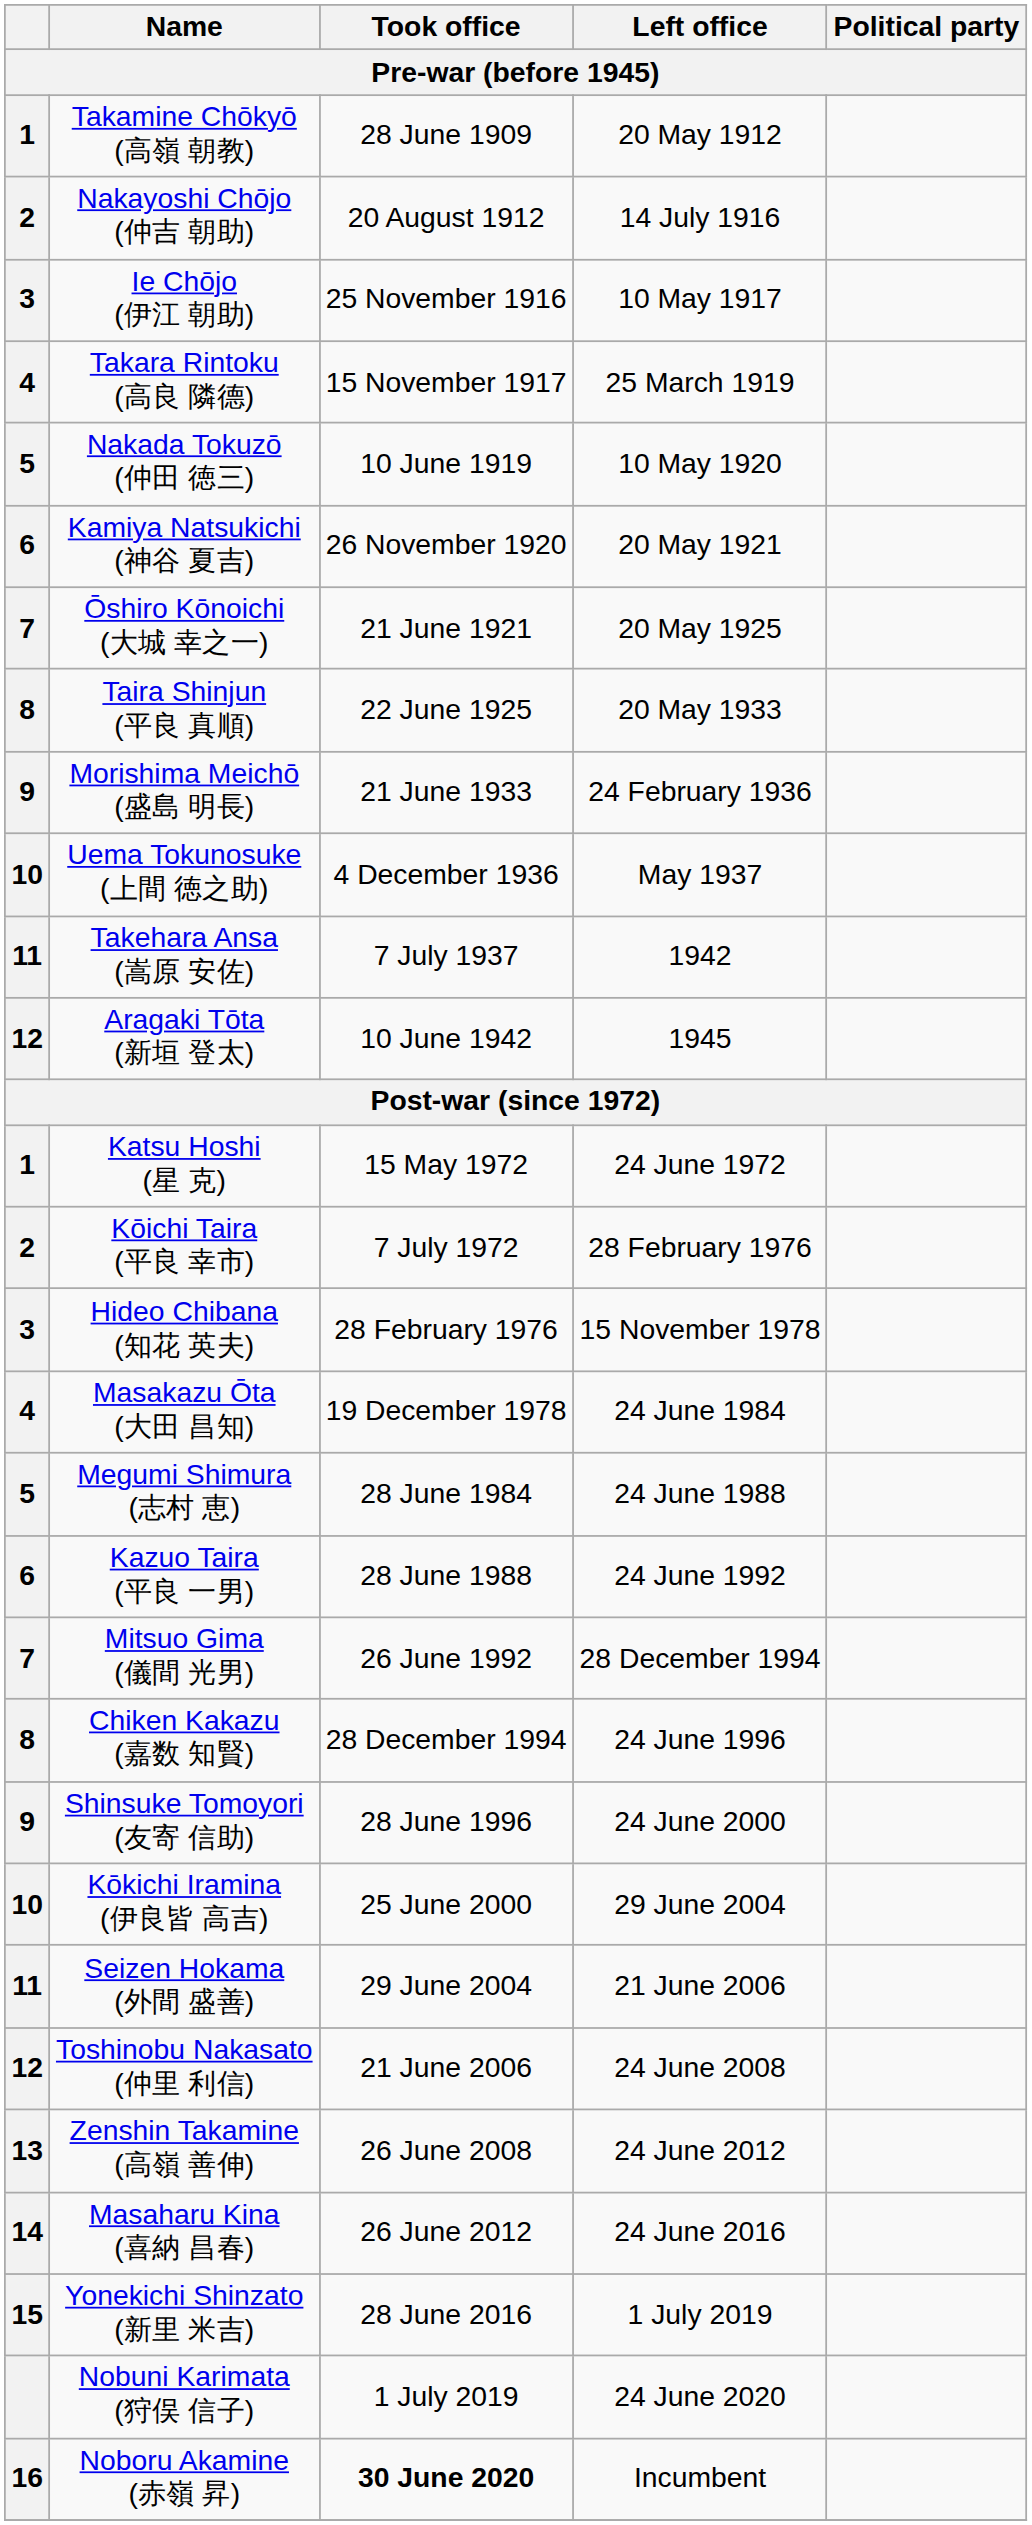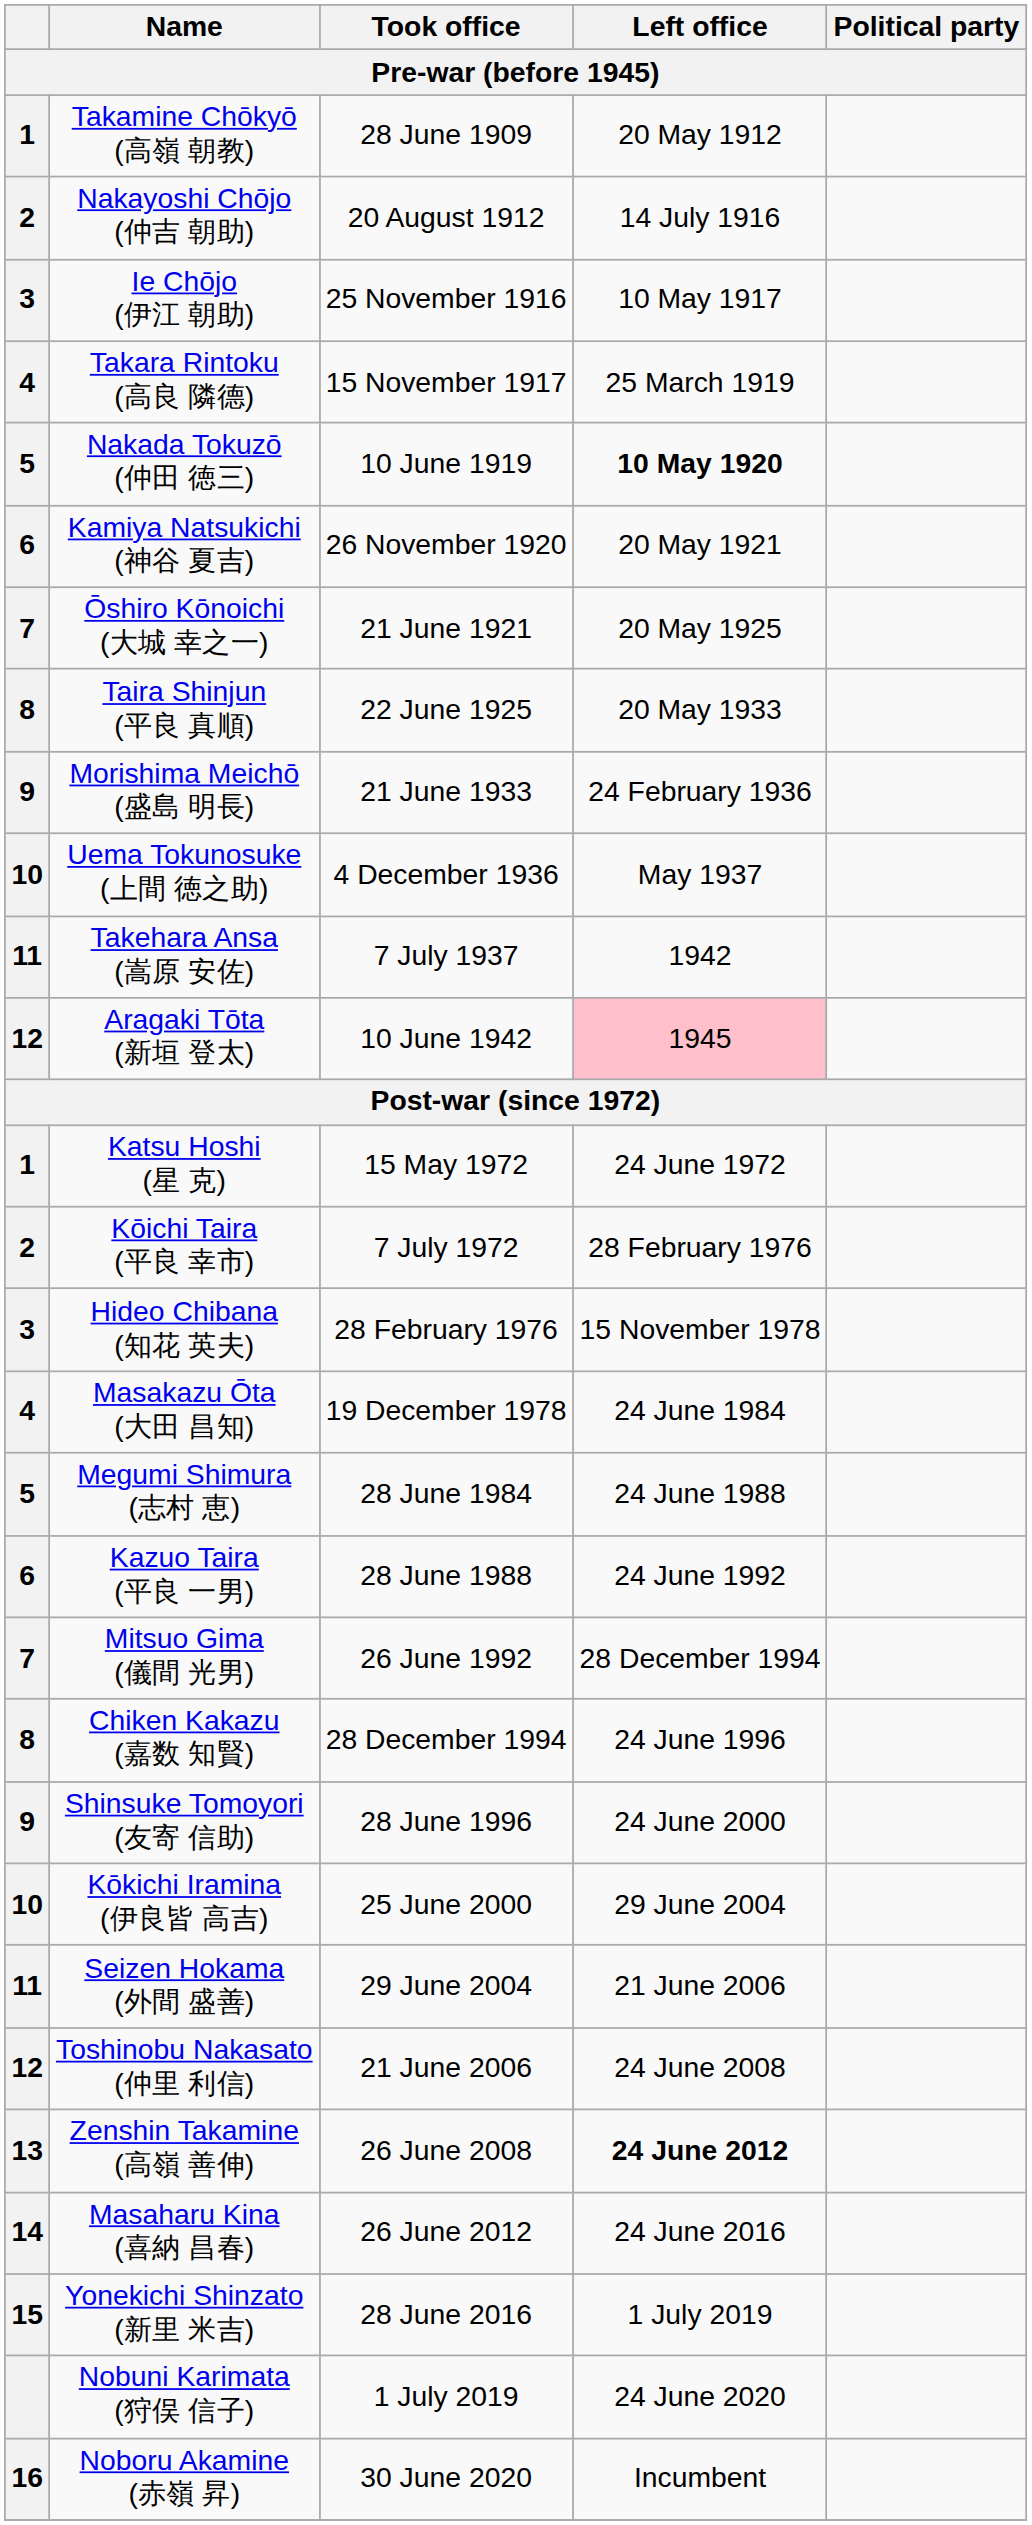(700, 463) normal -> (700, 463) bold
(700, 1038) no background -> (700, 1038) pink background
(700, 2150) normal -> (700, 2150) bold
(446, 2478) bold -> (446, 2478) normal
